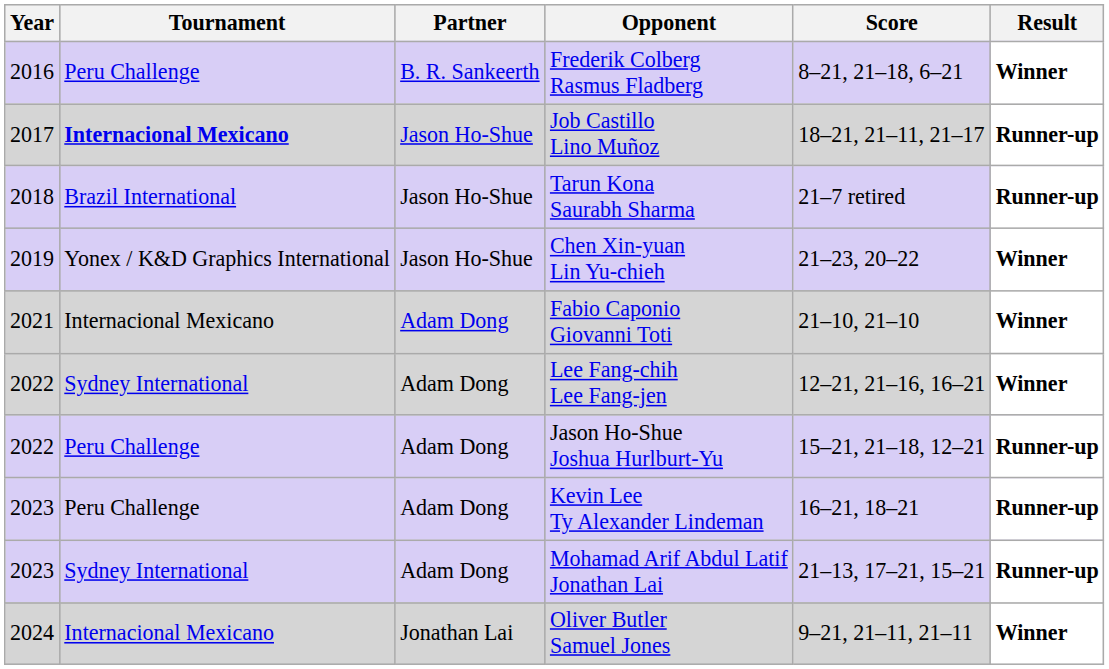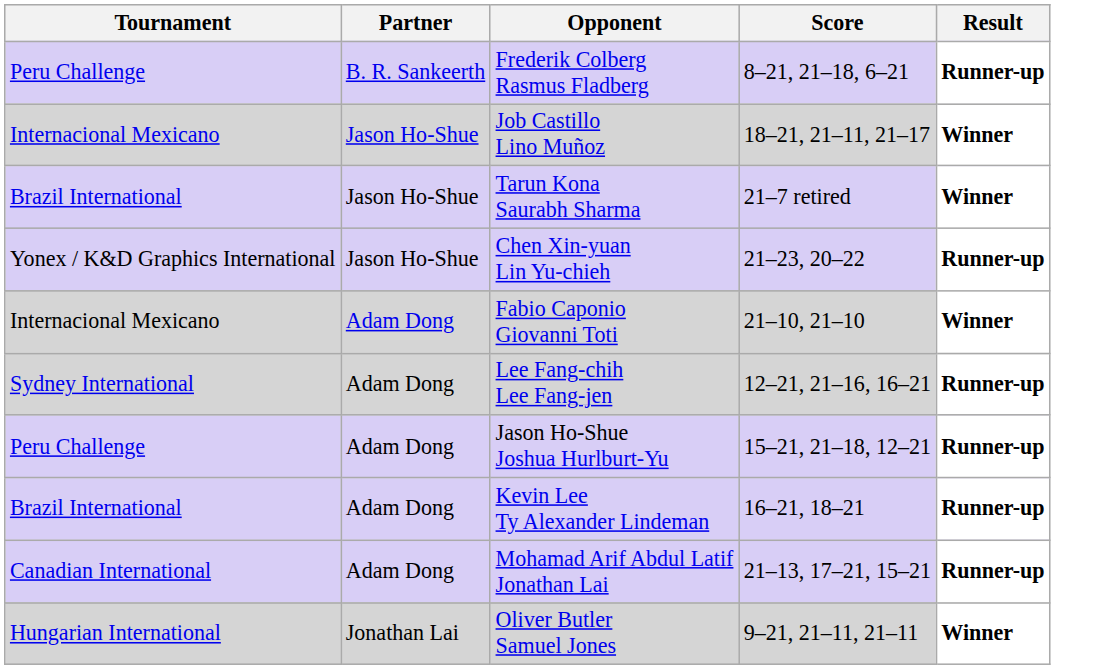- column: (32, 23)
(1032, 72) Winner -> (993, 72) Runner-up
(177, 134) bold -> (115, 134) normal
(1047, 134) Runner-up -> (977, 134) Winner
(1047, 197) Runner-up -> (977, 197) Winner
(1032, 259) Winner -> (993, 259) Runner-up
(1032, 384) Winner -> (993, 384) Runner-up
(132, 508) Peru Challenge -> (96, 508) Brazil International
(156, 571) Sydney International -> (111, 571) Canadian International
(169, 633) Internacional Mexicano -> (115, 633) Hungarian International
